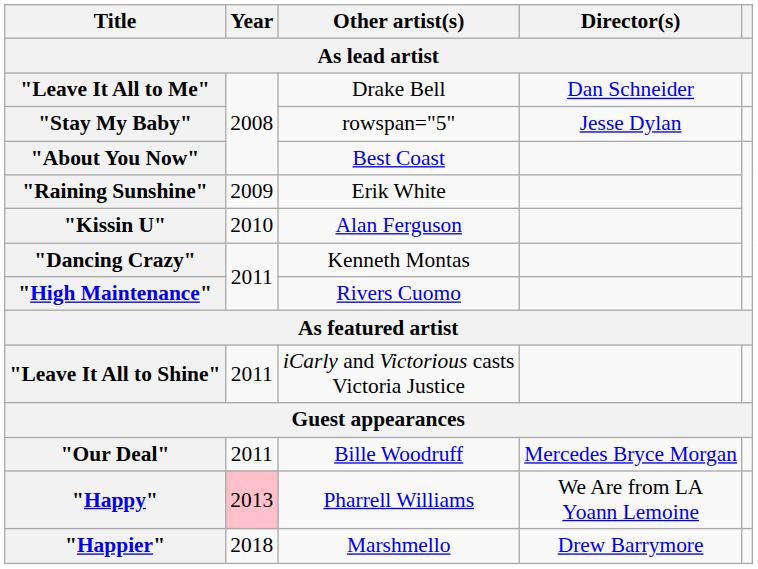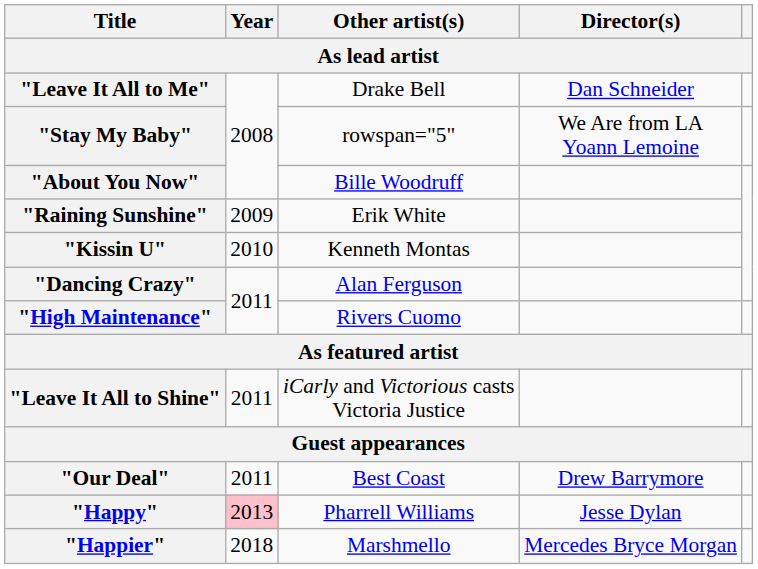(631, 123) Jesse Dylan -> (631, 135) We Are from LA Yoann Lemoine
(399, 157) Best Coast -> (399, 181) Bille Woodruff
(399, 225) Alan Ferguson -> (399, 249) Kenneth Montas
(399, 259) Kenneth Montas -> (399, 283) Alan Ferguson
(399, 453) Bille Woodruff -> (399, 477) Best Coast
(631, 453) Mercedes Bryce Morgan -> (631, 477) Drew Barrymore
(631, 499) We Are from LA Yoann Lemoine -> (631, 511) Jesse Dylan
(631, 545) Drew Barrymore -> (631, 545) Mercedes Bryce Morgan
